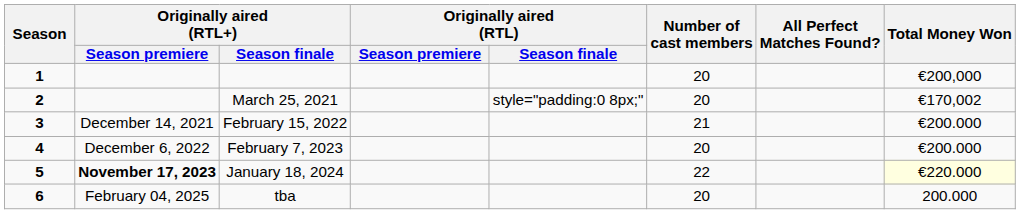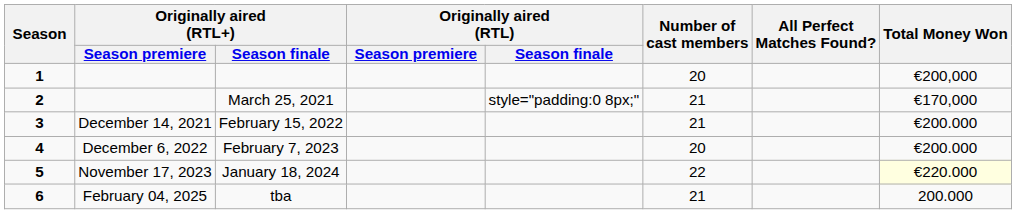(702, 99) 20 -> (697, 99) 21
(950, 99) €170,002 -> (945, 99) €170,000
(147, 172) bold -> (145, 172) normal
(702, 196) 20 -> (697, 196) 21
